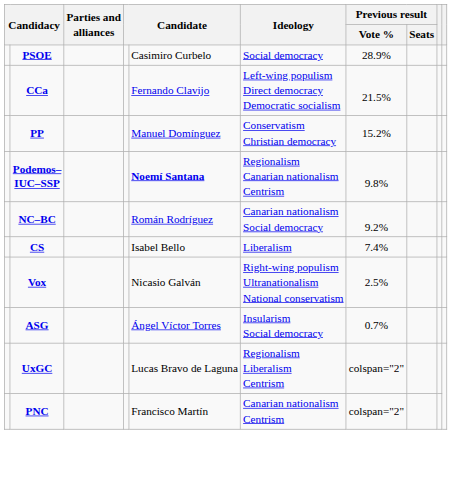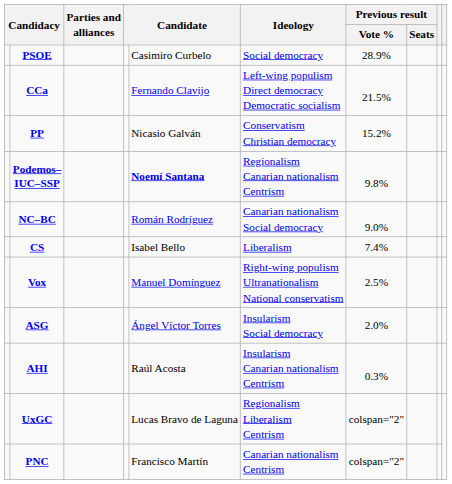(176, 133) Manuel Domínguez -> (166, 133) Nicasio Galván
(376, 227) 9.2% -> (376, 227) 9.0%
(166, 282) Nicasio Galván -> (176, 282) Manuel Domínguez
(376, 325) 0.7% -> (376, 325) 2.0%
+ row: (37, 368)
